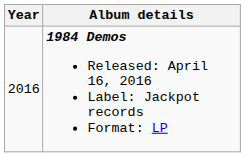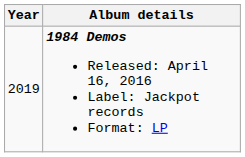(24, 89) 2016 -> (24, 89) 2019
